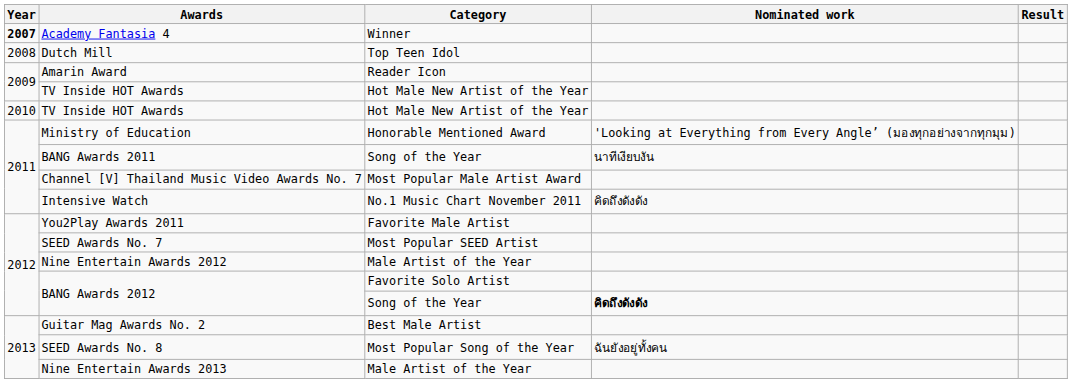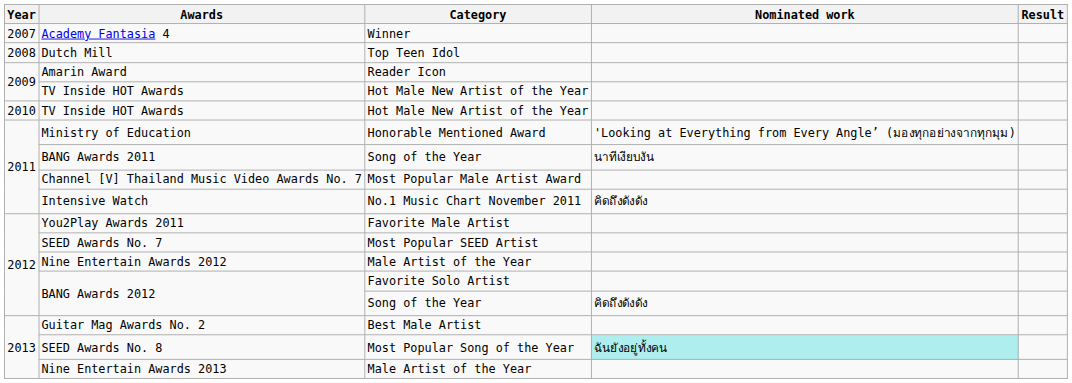(22, 33) bold -> (22, 33) normal
(621, 303) bold -> (621, 303) normal
(631, 347) no background -> (631, 347) paleturquoise background
